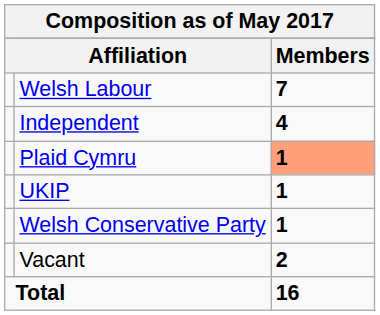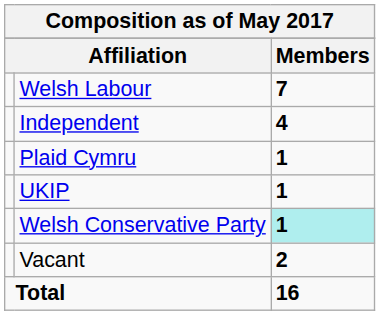(282, 157) lightsalmon background -> (282, 157) no background
(282, 225) no background -> (282, 225) paleturquoise background
